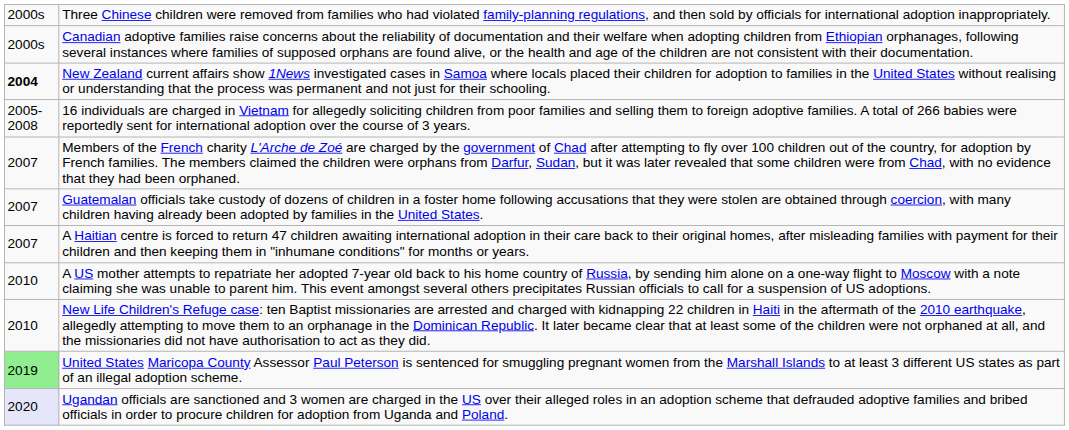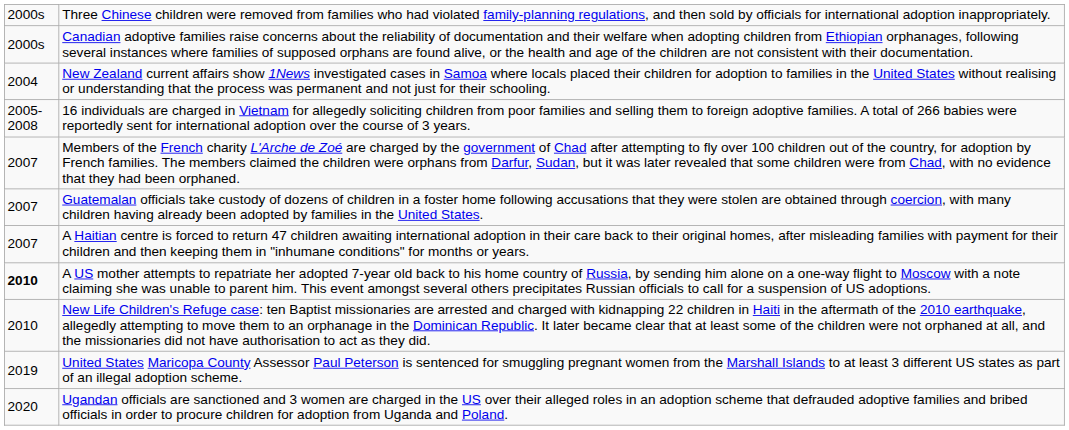(23, 81) bold -> (23, 81) normal
(23, 281) normal -> (23, 281) bold
(23, 370) lightgreen background -> (23, 370) no background
(23, 406) lavender background -> (23, 406) no background
